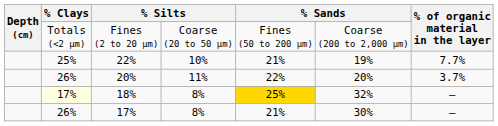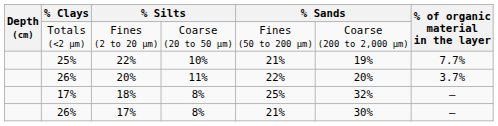(67, 95) lightyellow background -> (67, 95) no background
(275, 95) gold background -> (275, 95) no background
